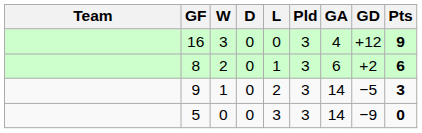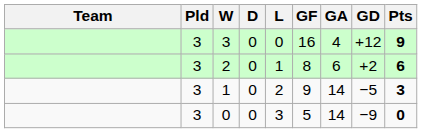columns swapped: (305, 16) <-> (196, 16)
